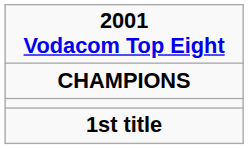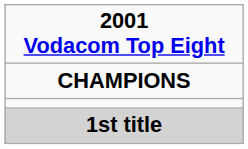(124, 125) no background -> (124, 125) lightgrey background
